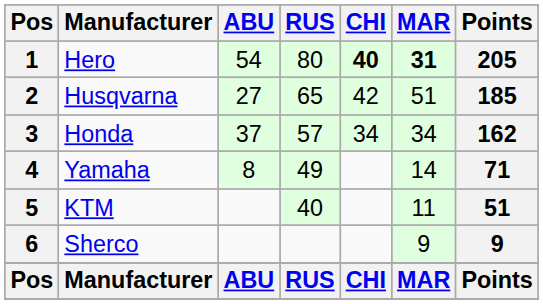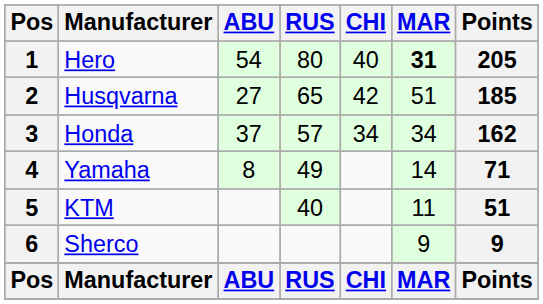(366, 60) bold -> (366, 60) normal
